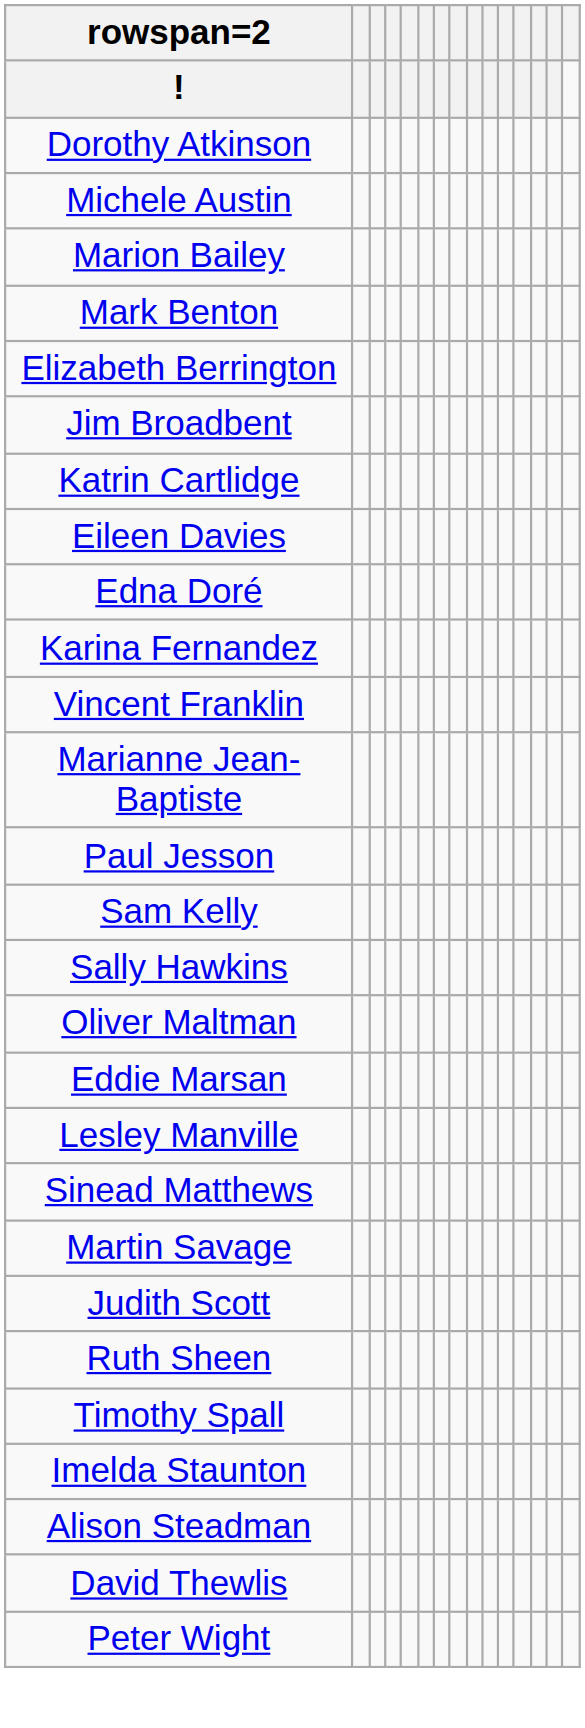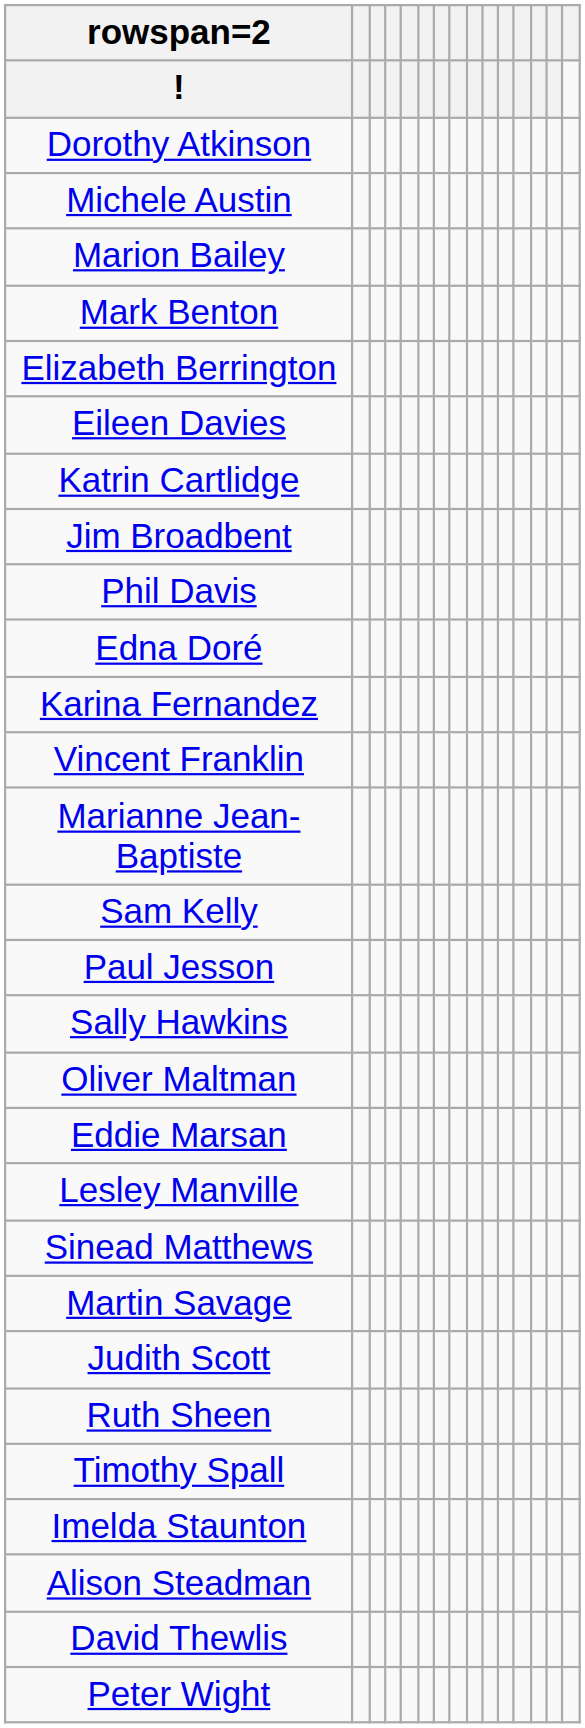rows swapped: (179, 423) <-> (179, 535)
+ row: (179, 591)
rows swapped: (179, 855) <-> (179, 911)
